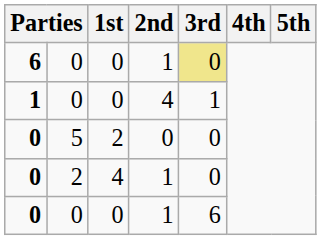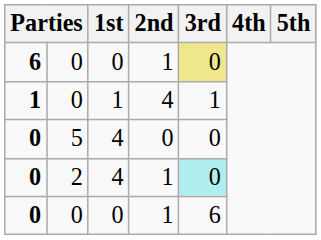(117, 100) 0 -> (117, 100) 1
(117, 138) 2 -> (117, 138) 4
(215, 176) no background -> (215, 176) paleturquoise background
